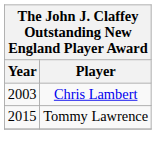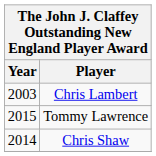+ row: (96, 140)
